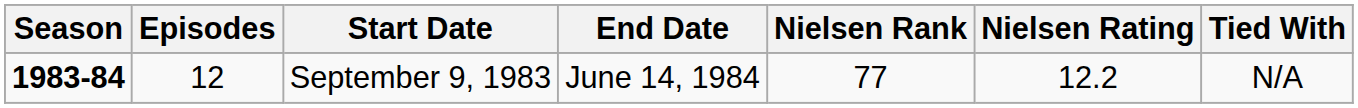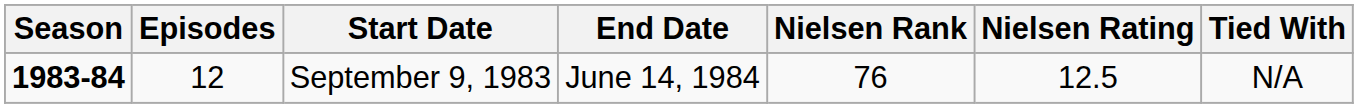(871, 77) 77 -> (871, 77) 76
(1088, 77) 12.2 -> (1088, 77) 12.5
